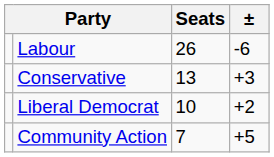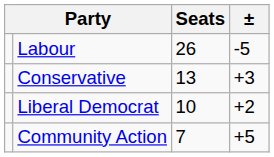(242, 48) -6 -> (242, 48) -5
